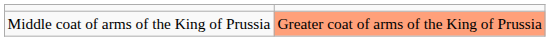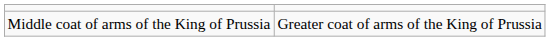(410, 23) lightsalmon background -> (410, 23) no background
